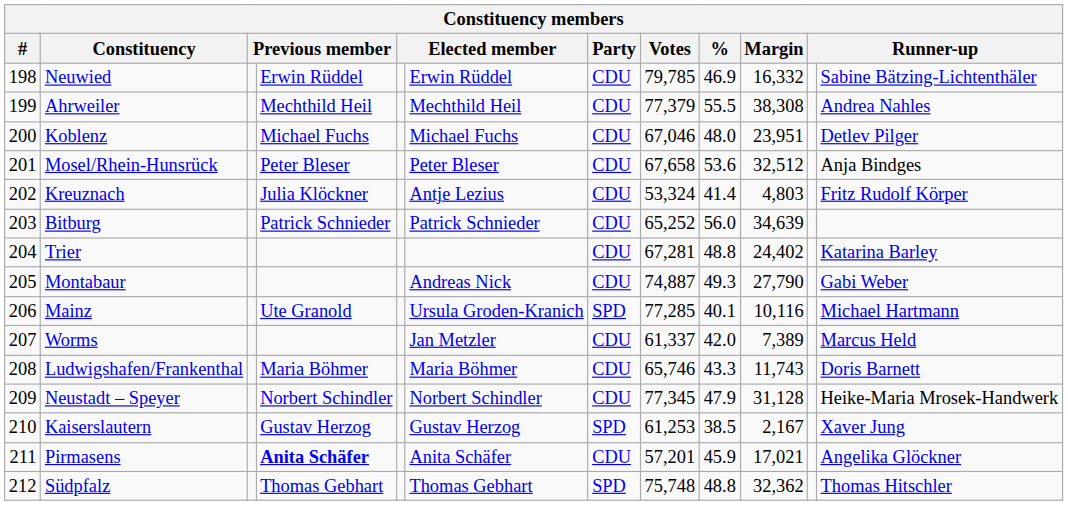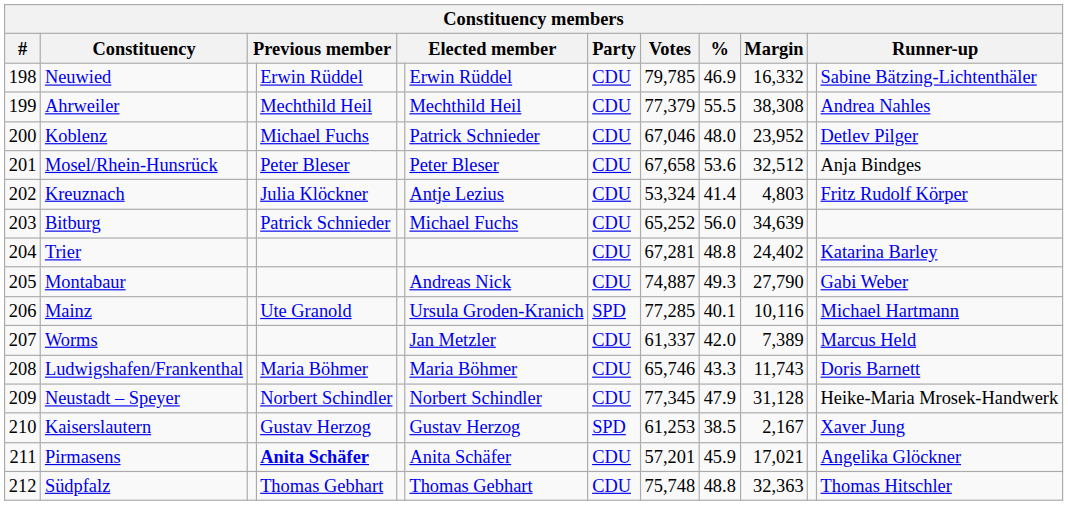(464, 135) Michael Fuchs -> (475, 135) Patrick Schnieder
(778, 135) 23,951 -> (778, 135) 23,952
(475, 223) Patrick Schnieder -> (464, 223) Michael Fuchs
(609, 485) SPD -> (612, 485) CDU
(778, 485) 32,362 -> (778, 485) 32,363
